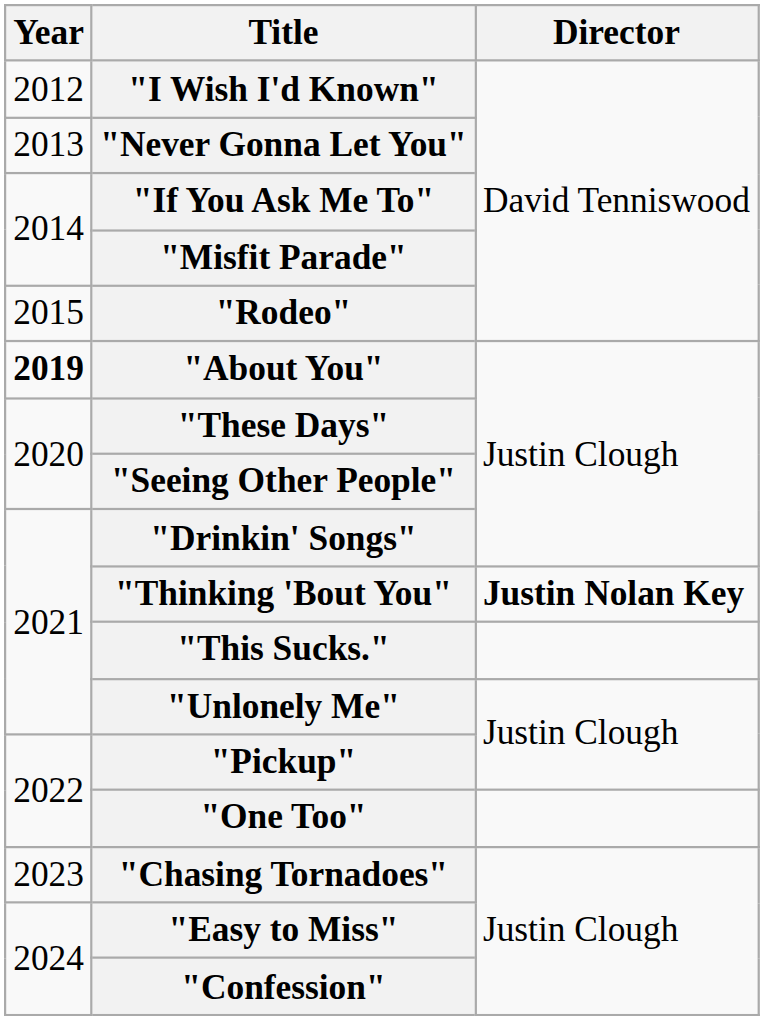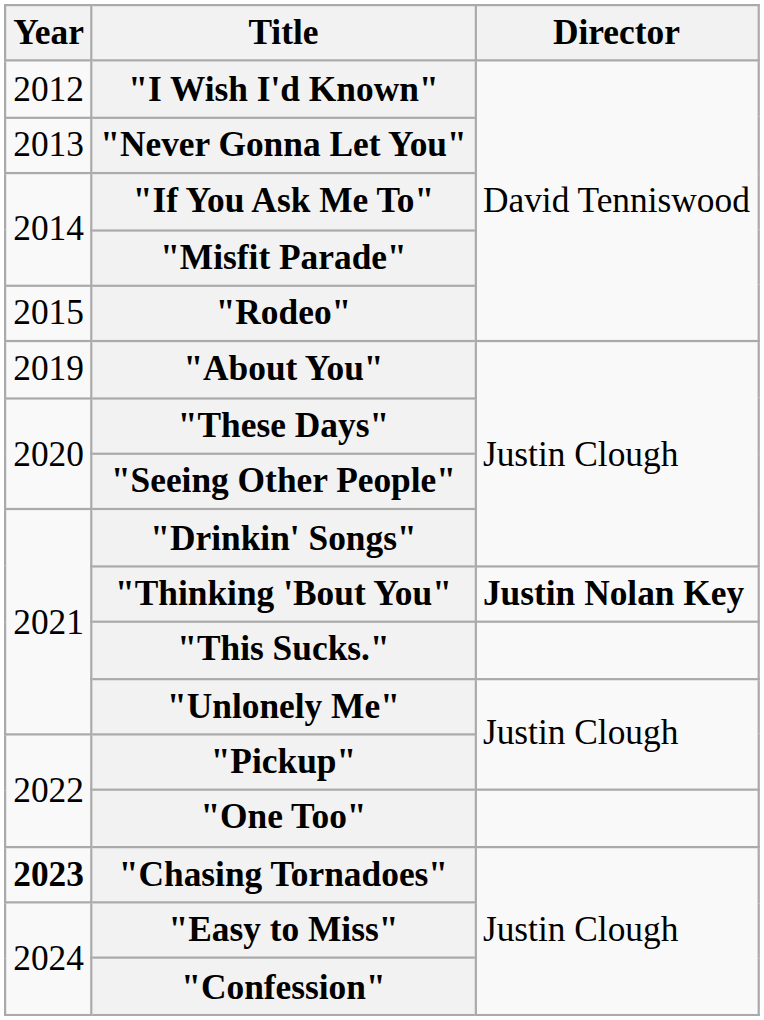(49, 369) bold -> (49, 369) normal
(49, 873) normal -> (49, 873) bold
